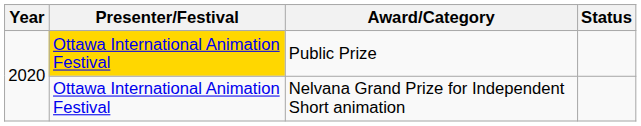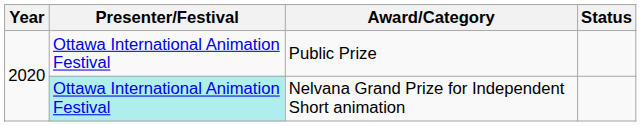(166, 53) gold background -> (166, 53) no background
(166, 98) no background -> (166, 98) paleturquoise background
